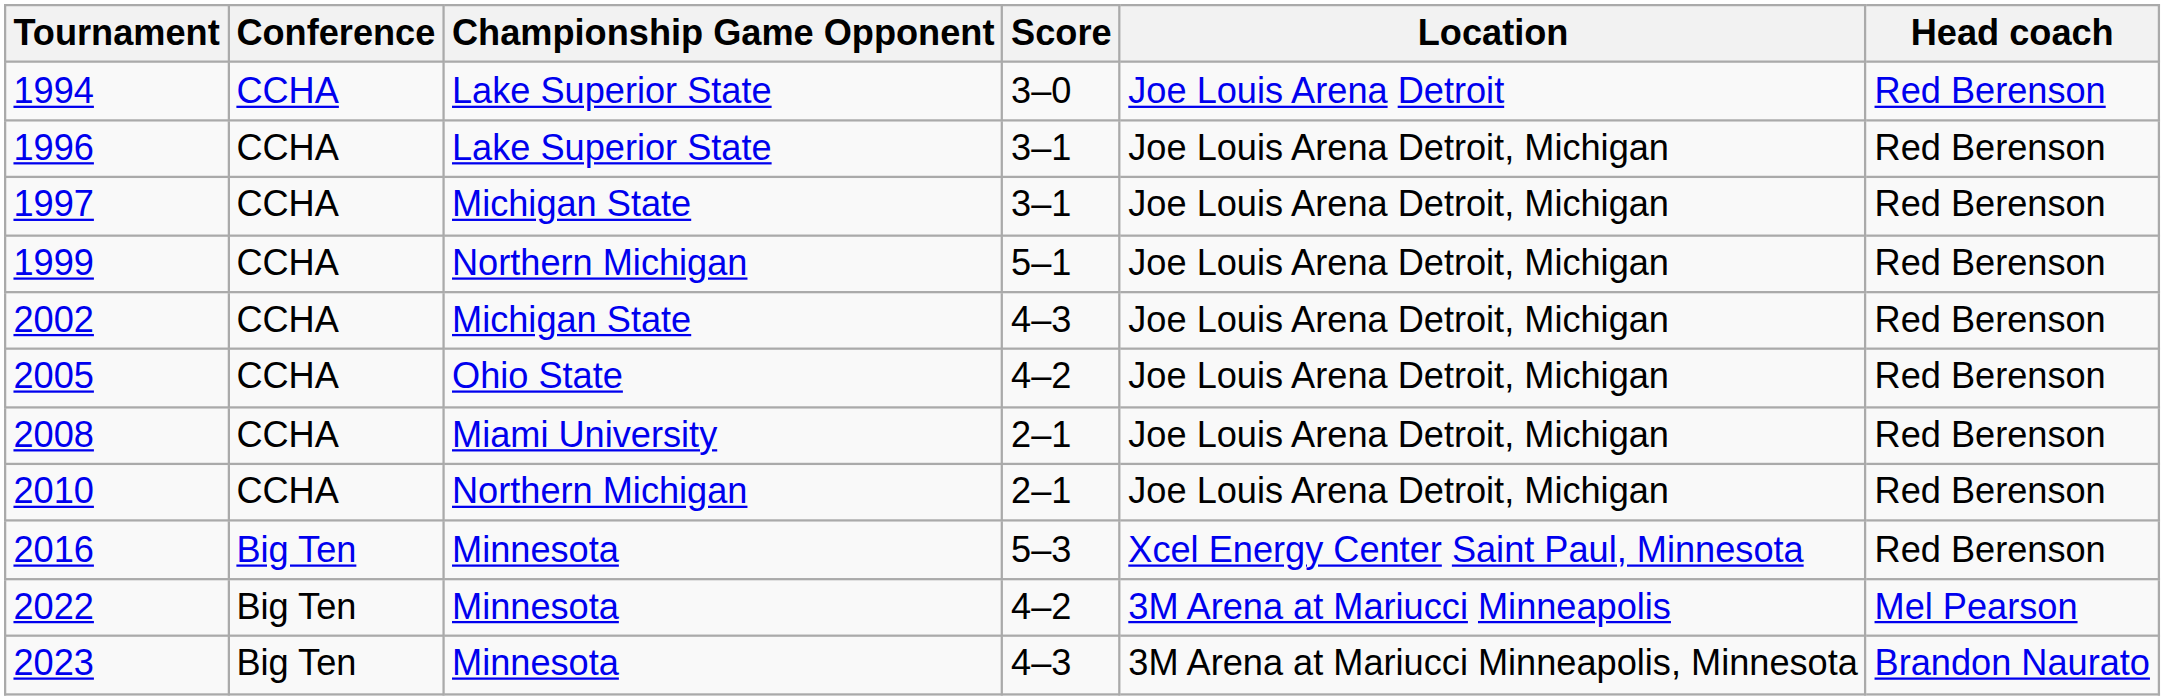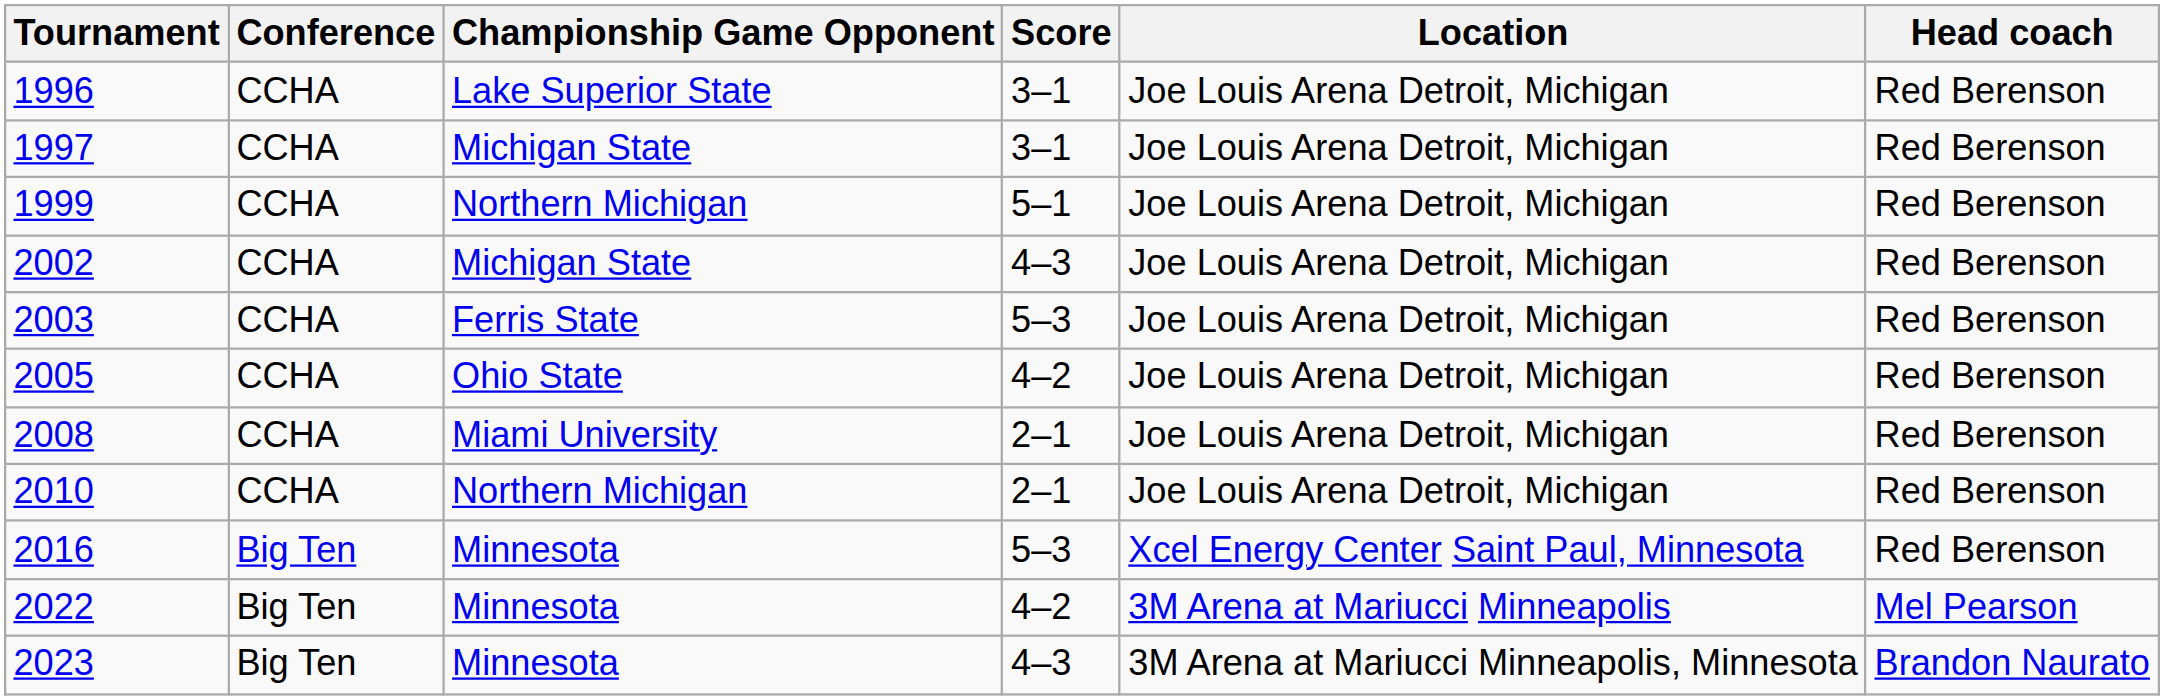- row: (54, 90)
+ row: (54, 319)
